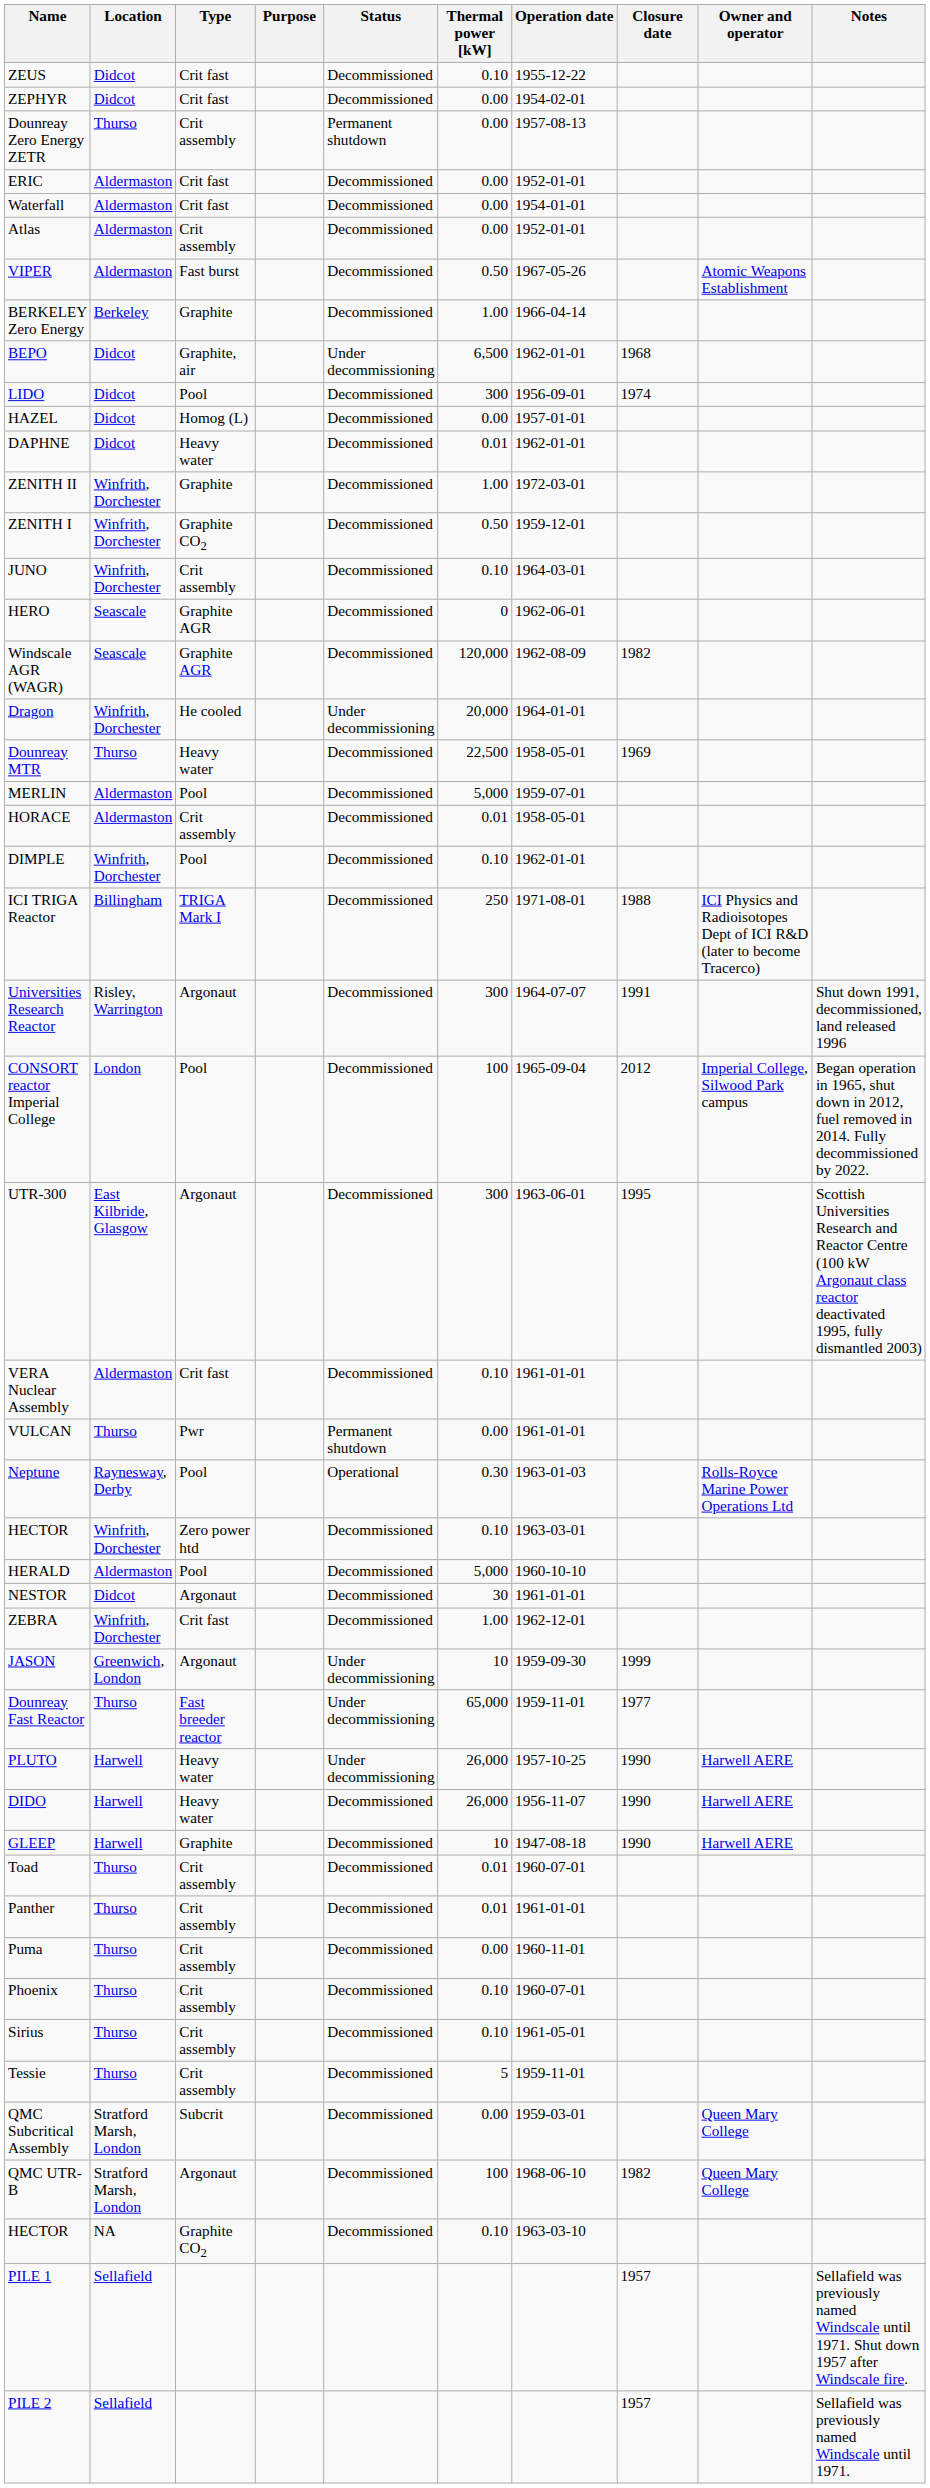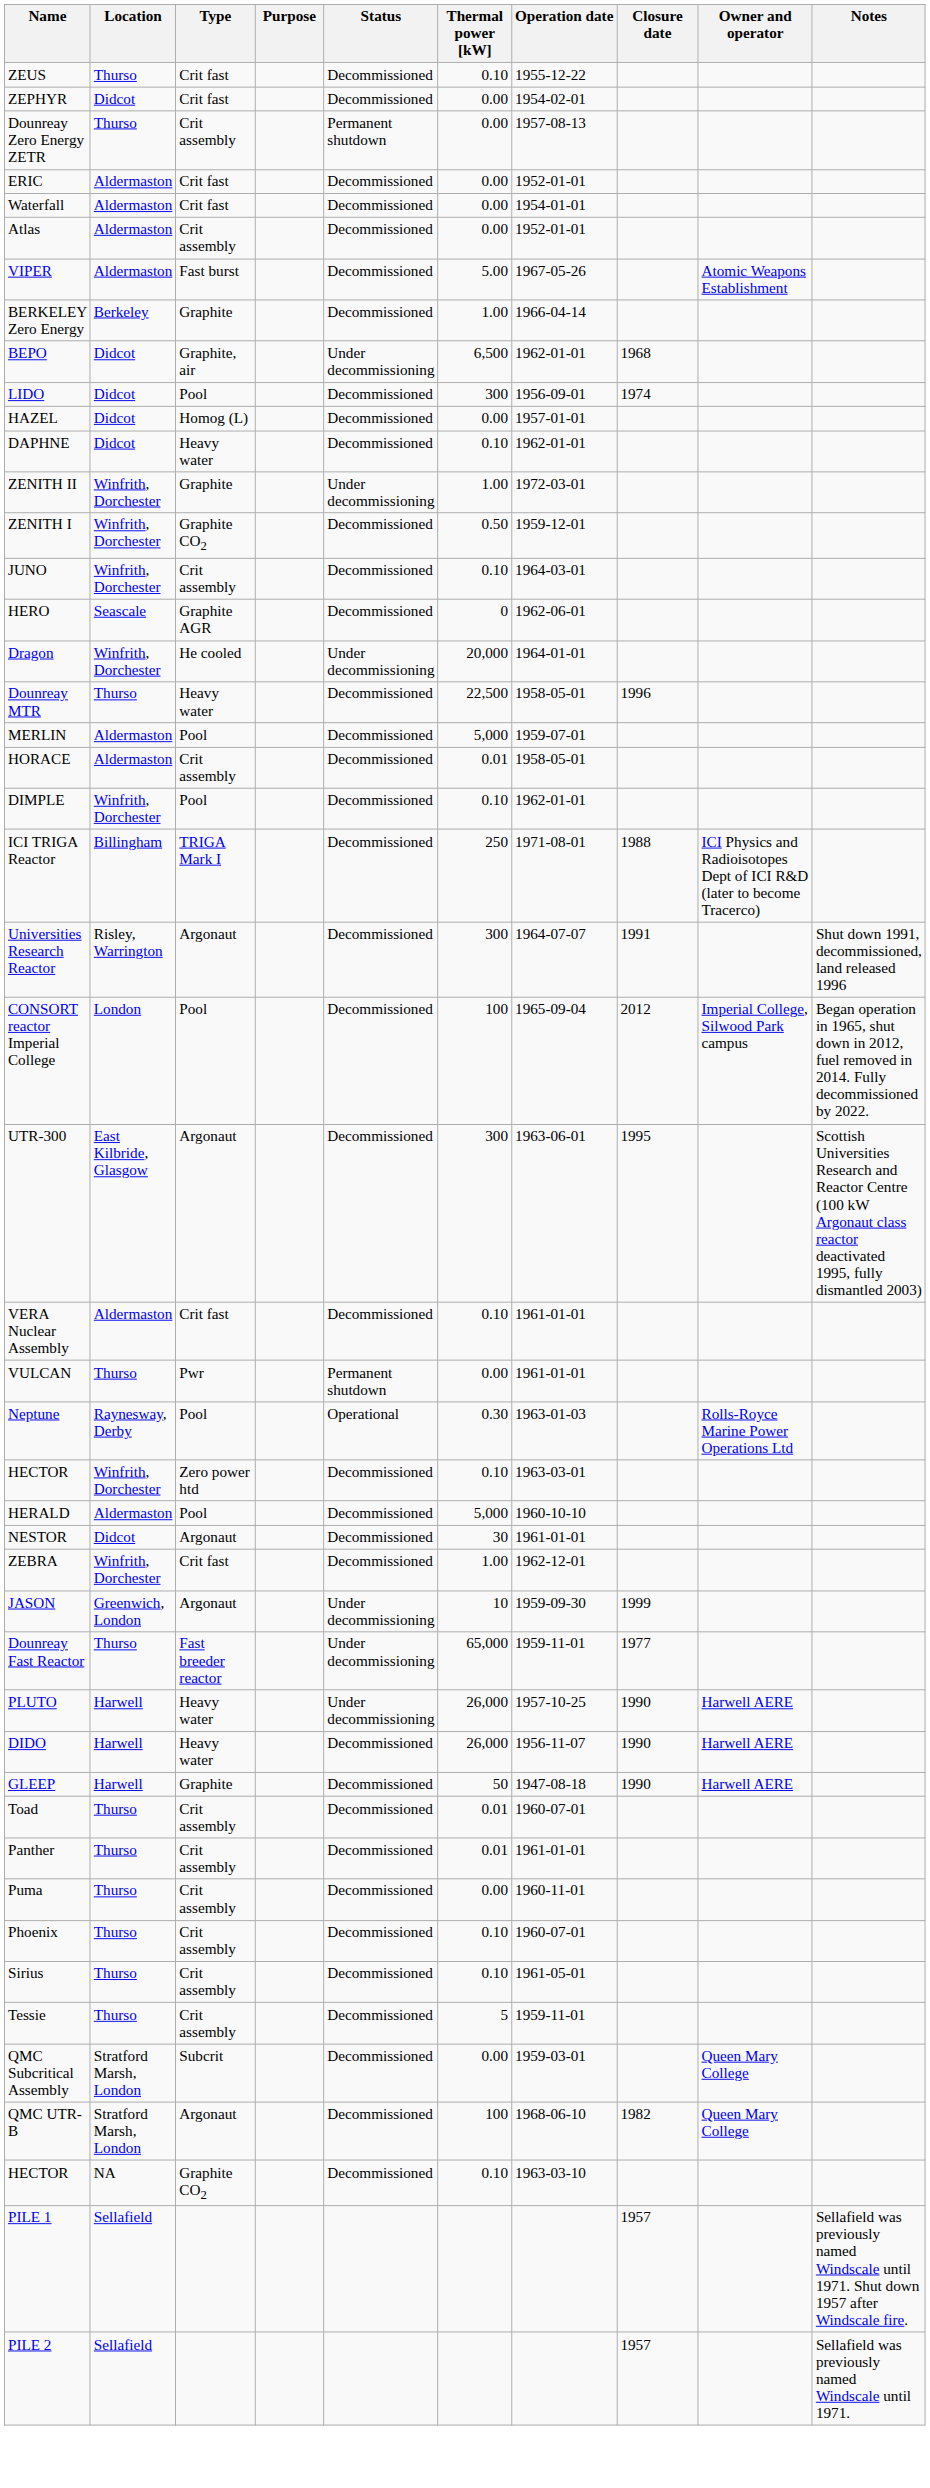(114, 74) Didcot -> (115, 74) Thurso
(495, 270) 0.50 -> (495, 270) 5.00
(495, 442) 0.01 -> (495, 442) 0.10
(380, 483) Decommissioned -> (381, 492) Under decommissioning
- row: (40, 669)
(636, 752) 1969 -> (636, 693) 1996
(500, 1842) 10 -> (500, 1784) 50
